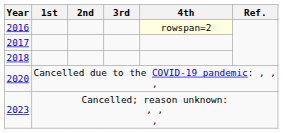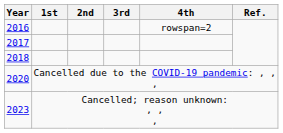(186, 27) lightyellow background -> (186, 27) no background
